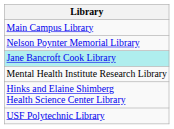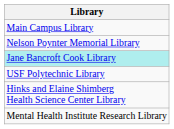(87, 74) Mental Health Institute Research Library -> (56, 74) USF Polytechnic Library
(56, 116) USF Polytechnic Library -> (87, 116) Mental Health Institute Research Library
